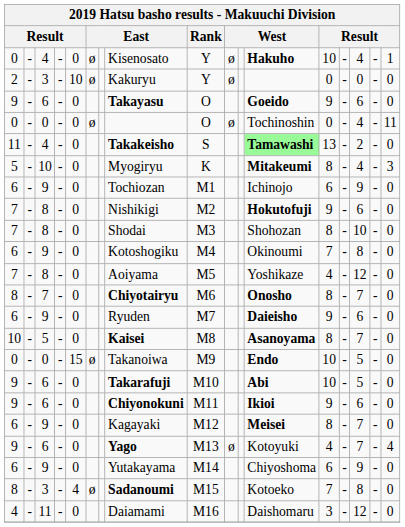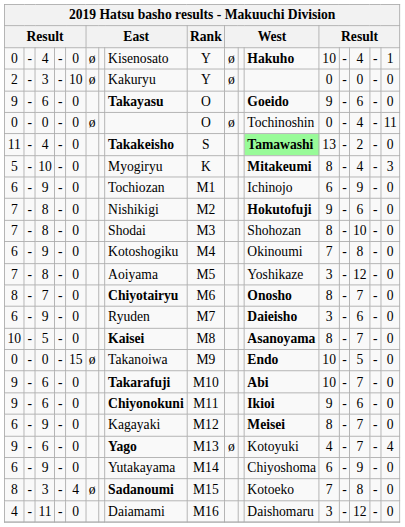(329, 274) 4 -> (329, 274) 3
(329, 317) 9 -> (329, 317) 3
(360, 381) 5 -> (360, 381) 7
